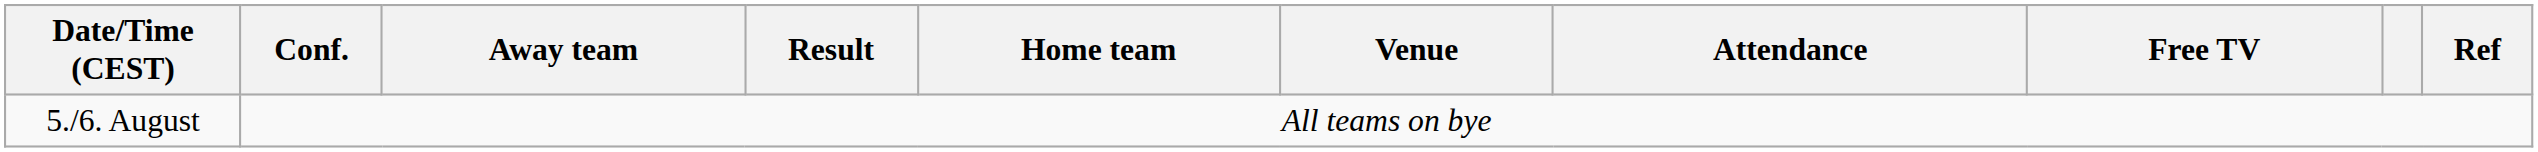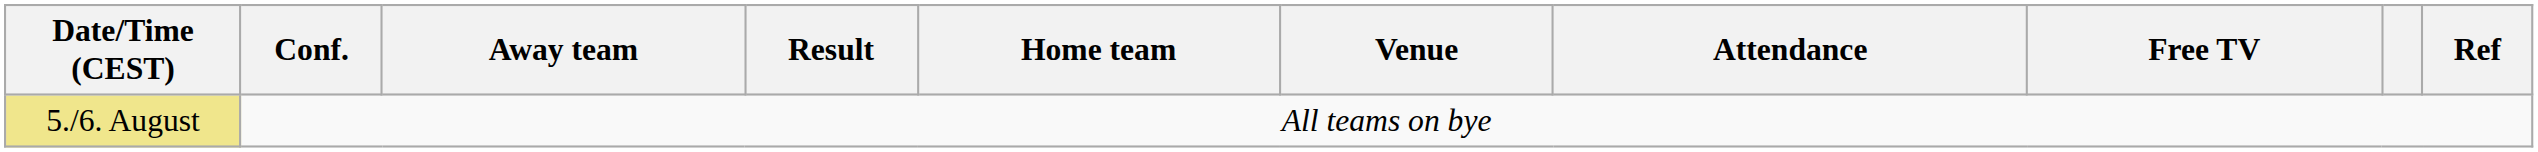(123, 120) no background -> (123, 120) khaki background
